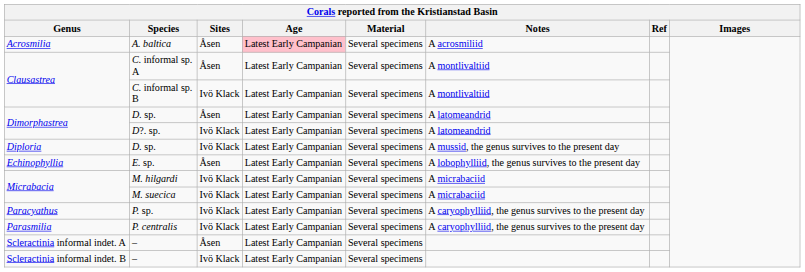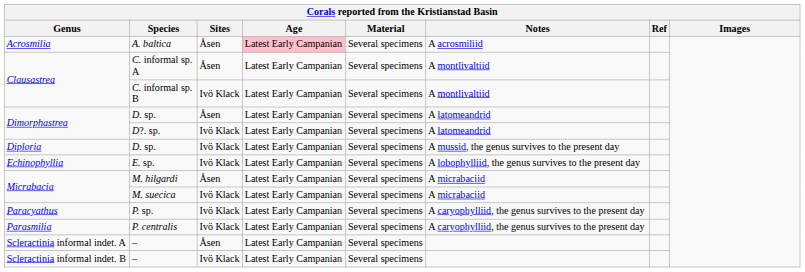(210, 163) Åsen -> (220, 163) Ivö Klack
(220, 179) Ivö Klack -> (210, 179) Åsen
